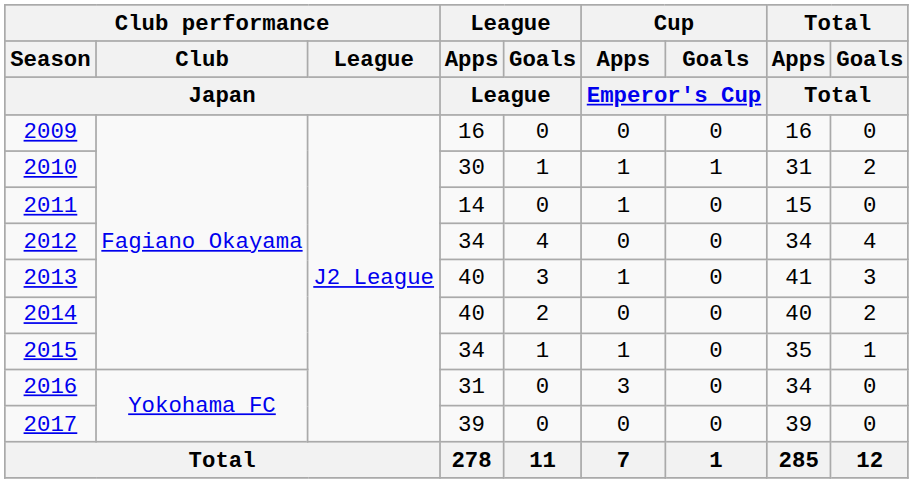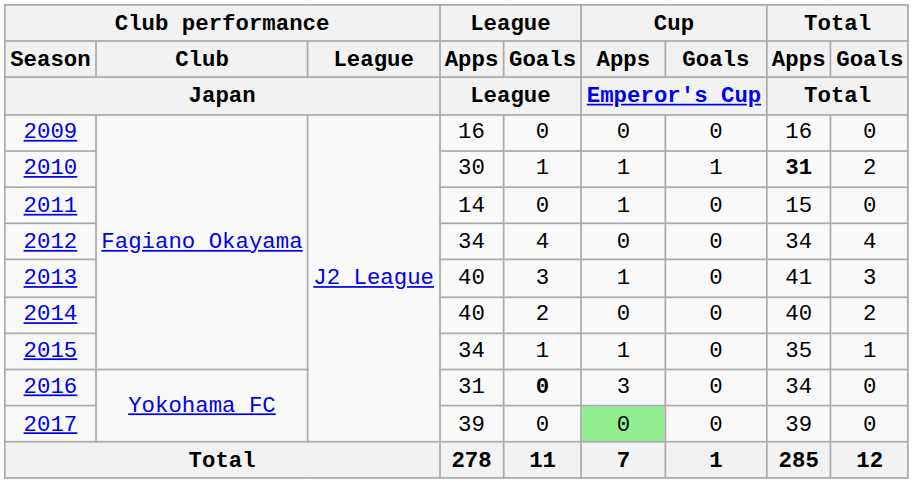(799, 169) normal -> (799, 169) bold
(543, 388) normal -> (543, 388) bold
(623, 424) no background -> (623, 424) lightgreen background
